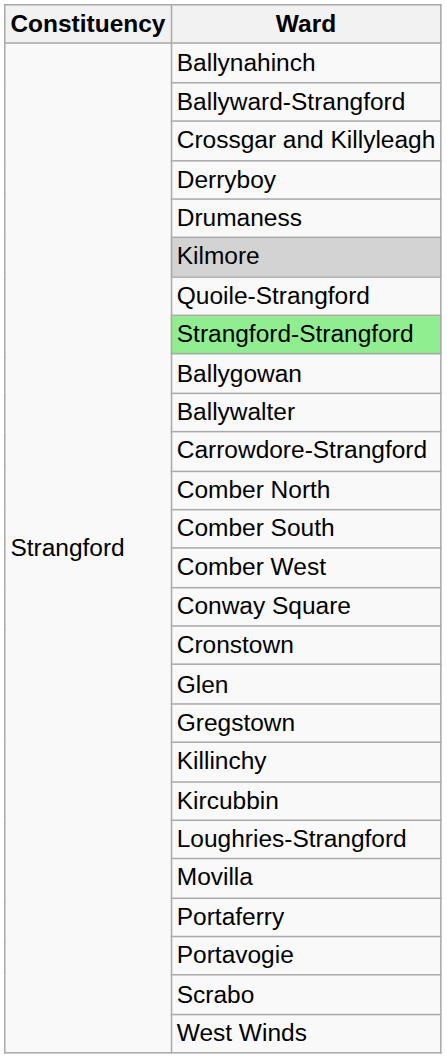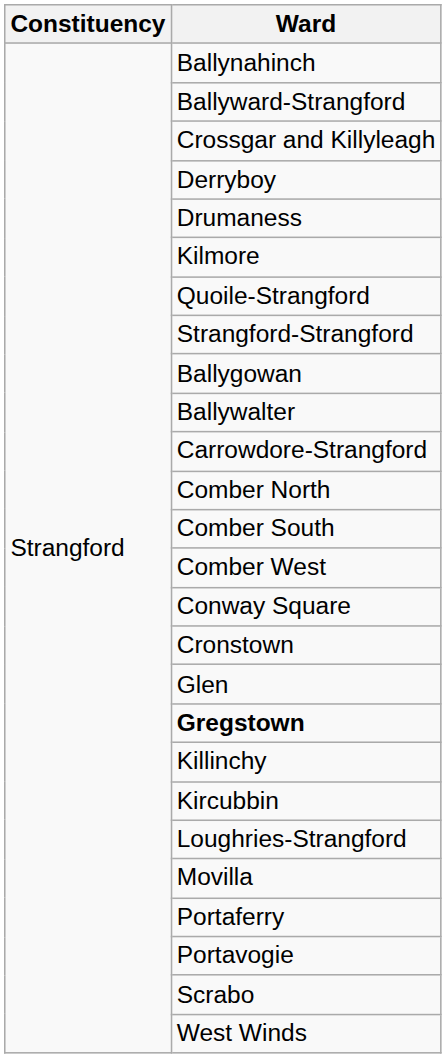(218, 256) lightgrey background -> (218, 256) no background
(295, 334) lightgreen background -> (295, 334) no background
(236, 722) normal -> (241, 722) bold
